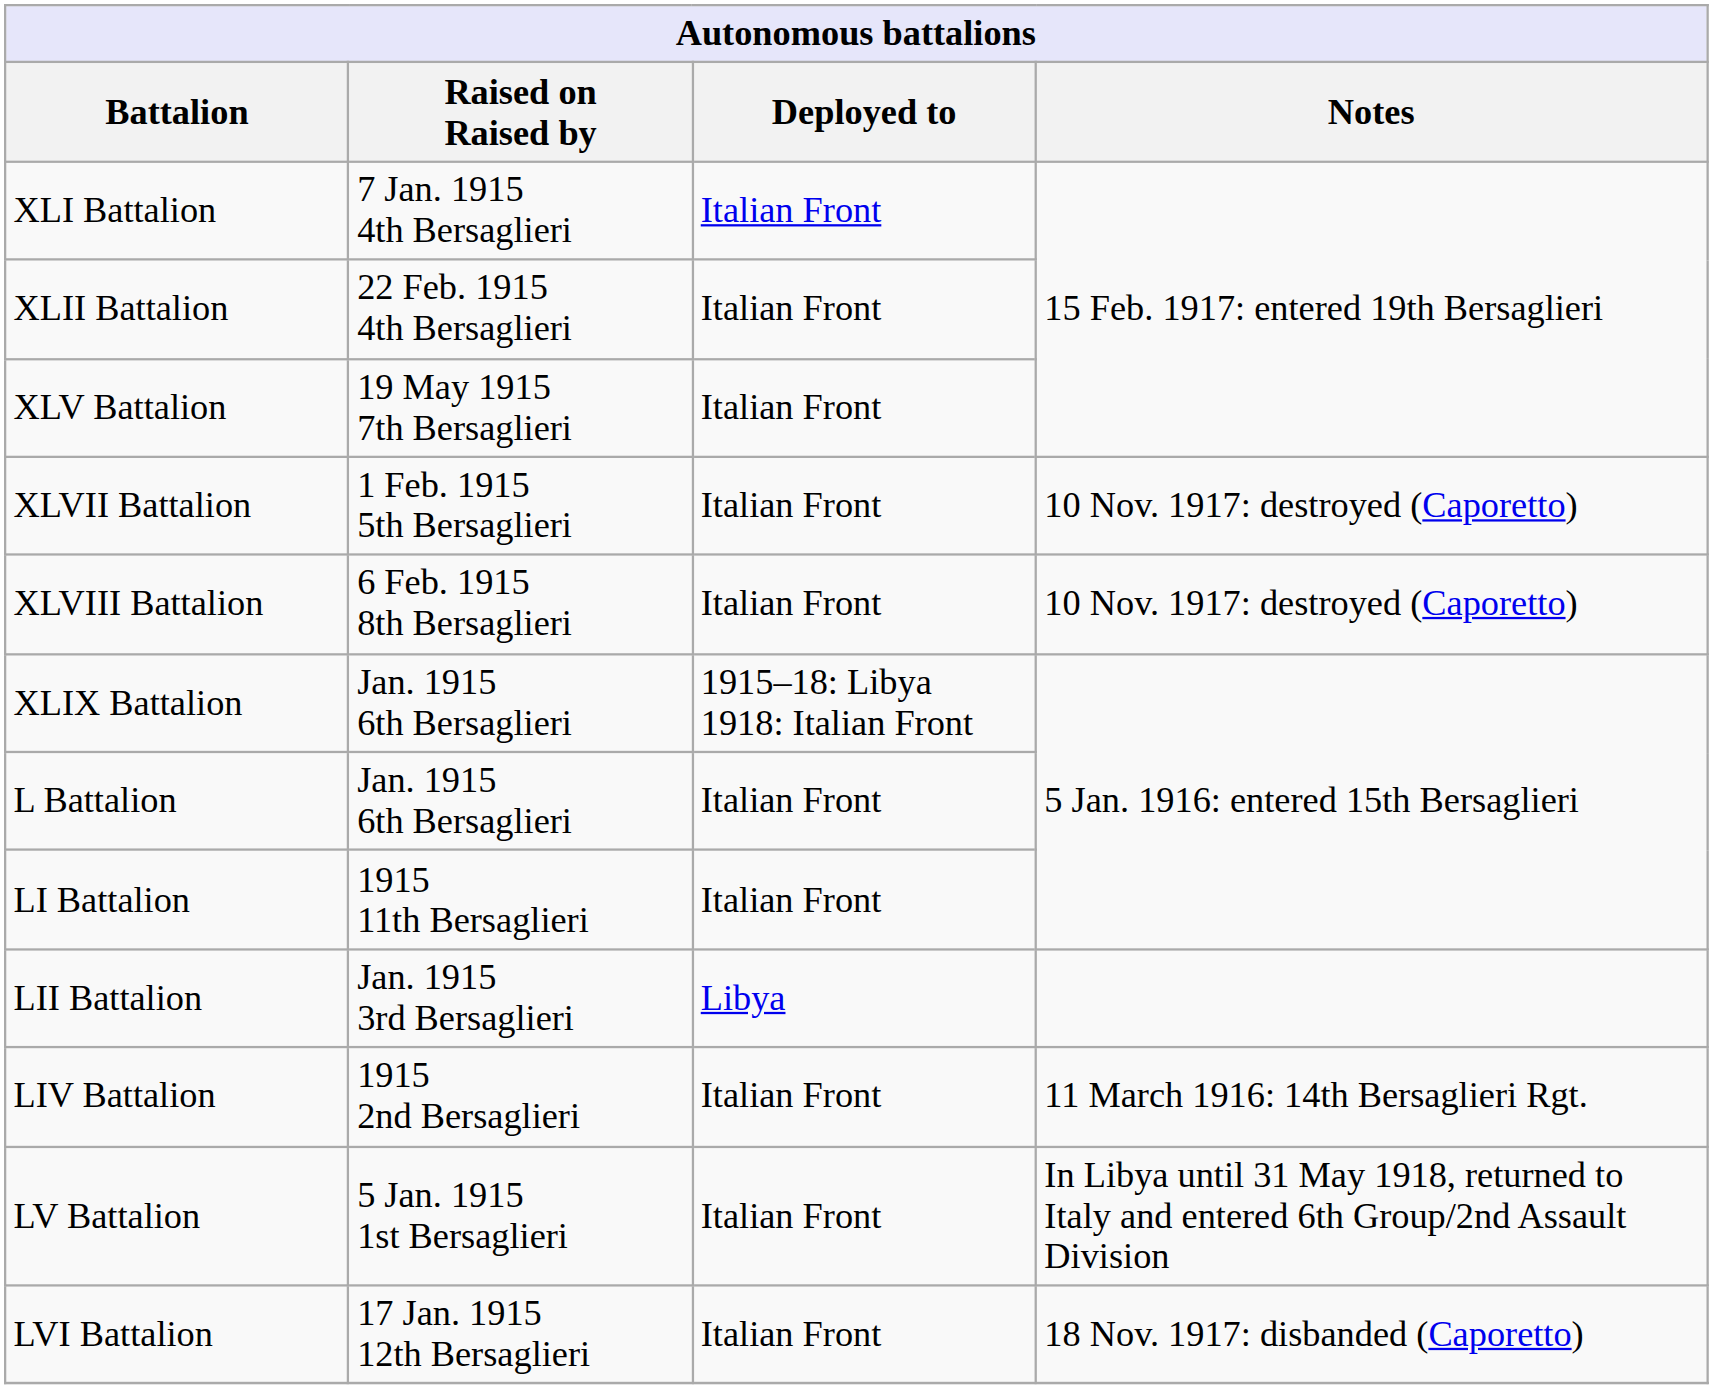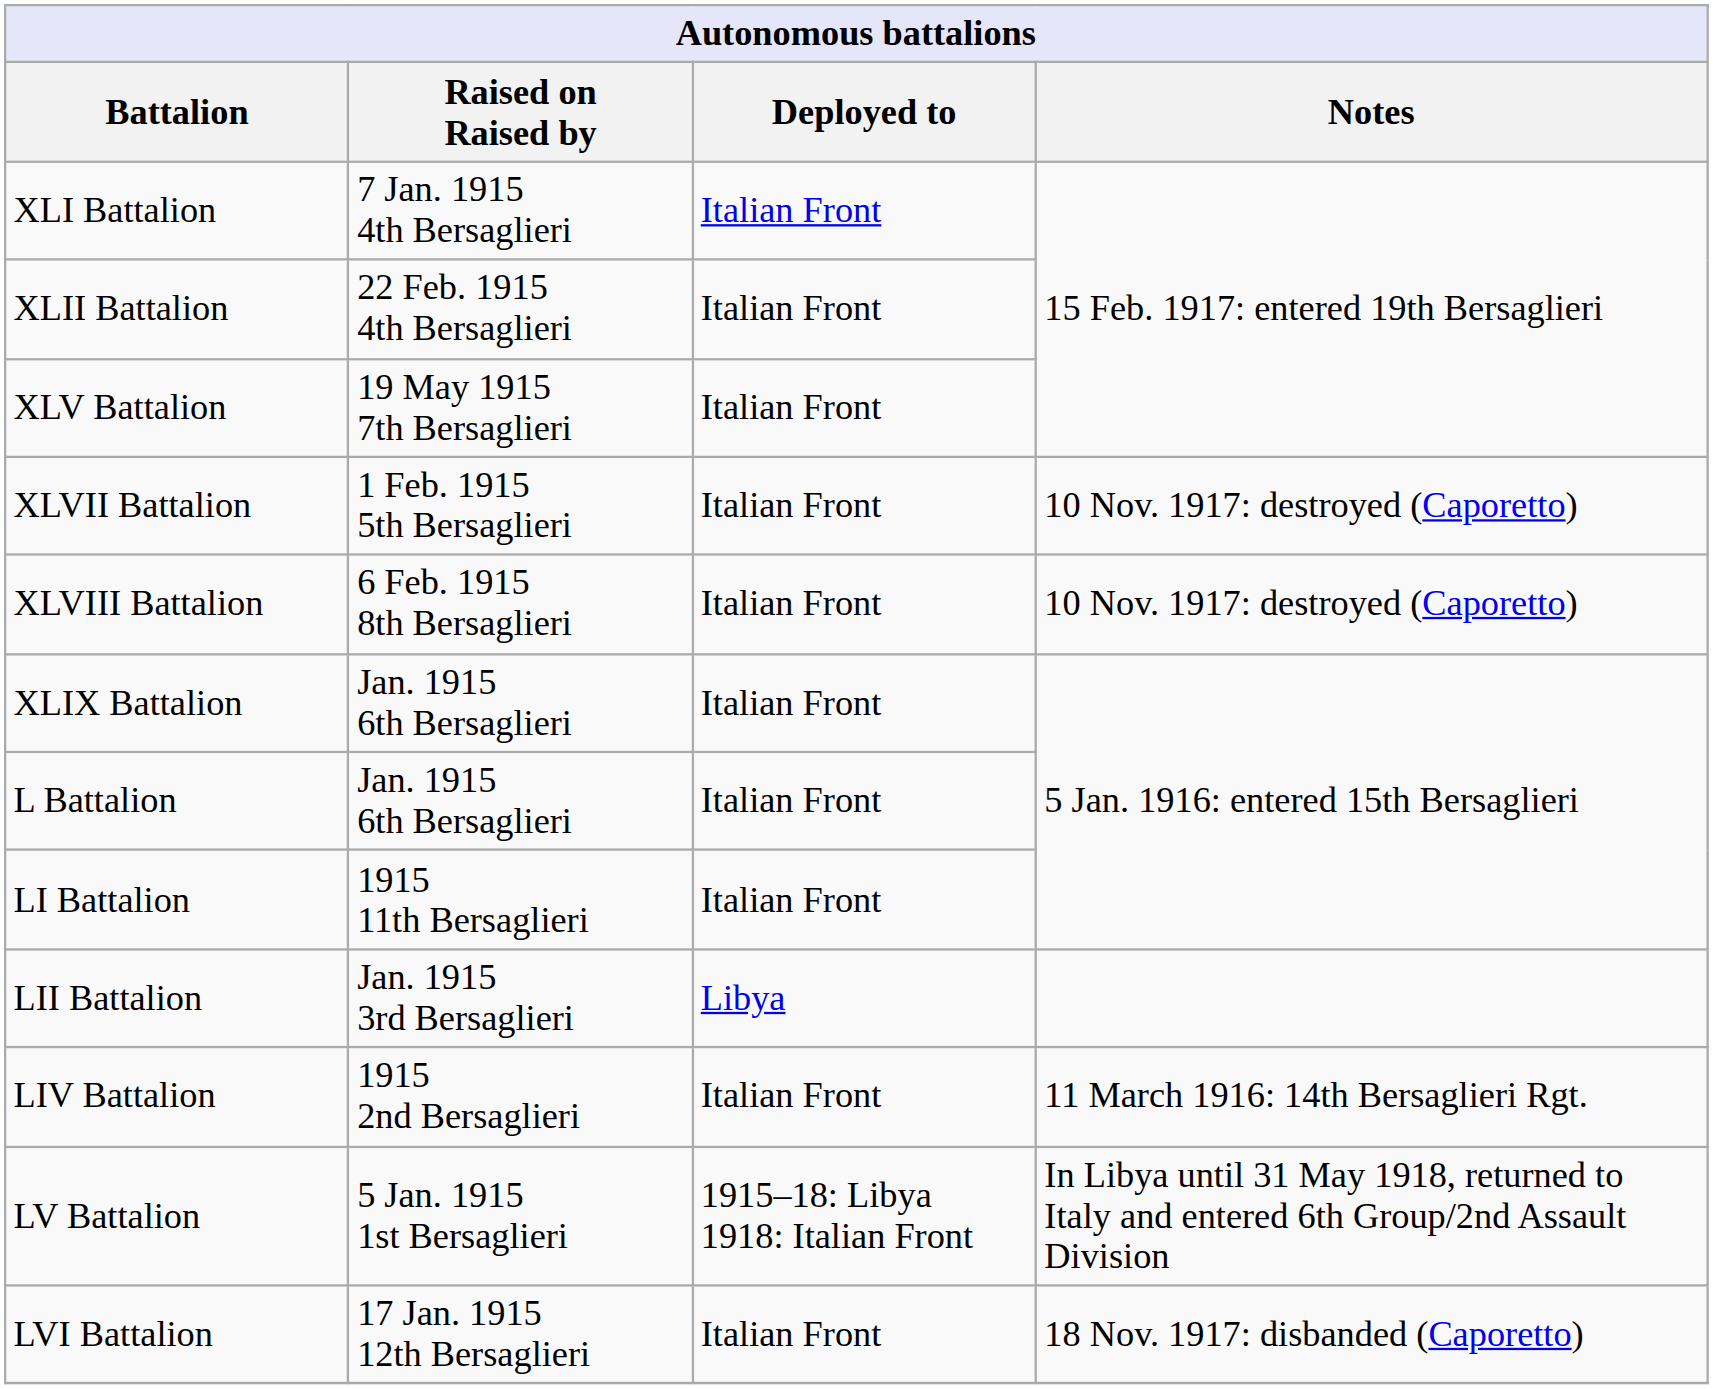(837, 702) 1915–18: Libya 1918: Italian Front -> (791, 702) Italian Front
(791, 1214) Italian Front -> (837, 1214) 1915–18: Libya 1918: Italian Front
